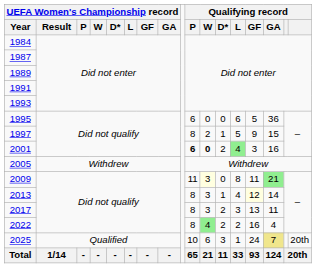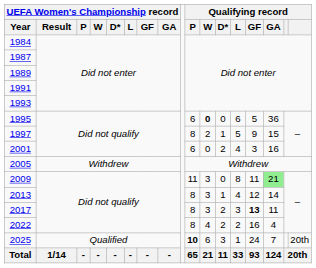(208, 118) normal -> (208, 118) bold
(193, 149) bold -> (193, 149) normal
(208, 149) bold -> (208, 149) normal
(238, 149) lightgreen background -> (238, 149) no background
(208, 179) lightyellow background -> (208, 179) no background
(254, 194) lightyellow background -> (254, 194) no background
(254, 210) normal -> (254, 210) bold
(208, 225) lightgreen background -> (208, 225) no background
(193, 240) normal -> (193, 240) bold
(273, 240) khaki background -> (273, 240) no background
